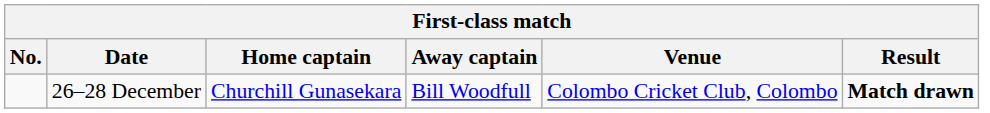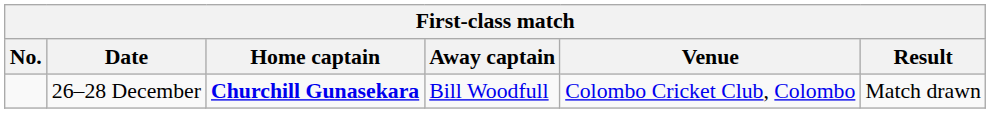(306, 90) normal -> (315, 90) bold
(911, 90) bold -> (923, 90) normal
